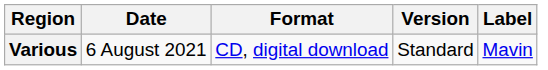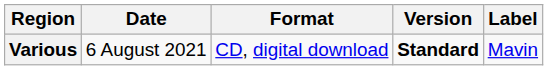(435, 49) normal -> (438, 49) bold
